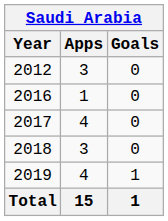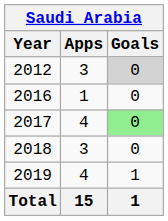(135, 70) no background -> (135, 70) lightgrey background
(135, 123) no background -> (135, 123) lightgreen background
